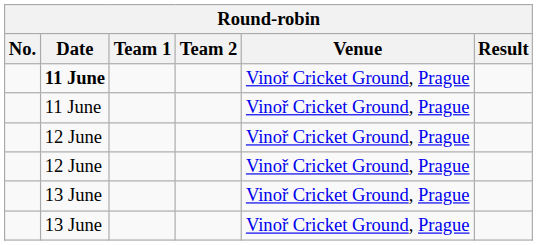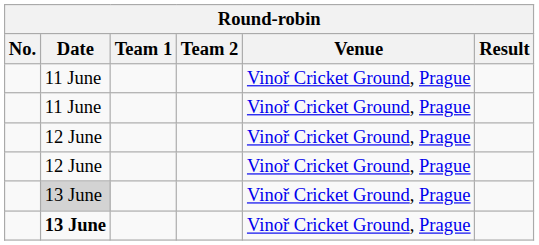(75, 78) bold -> (73, 78) normal
(73, 195) no background -> (73, 195) lightgrey background
(73, 225) normal -> (75, 225) bold
